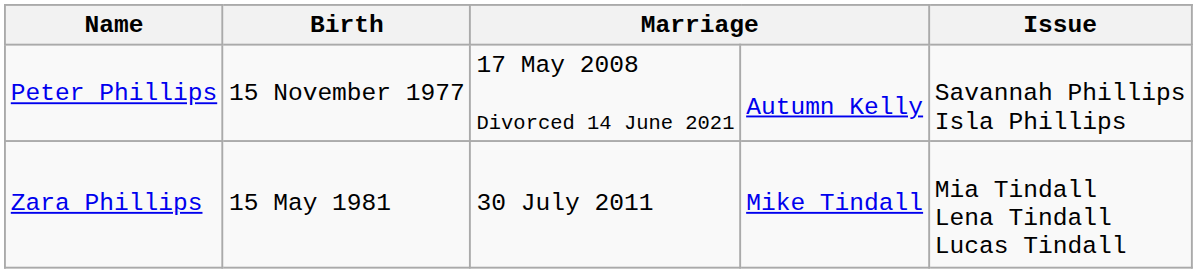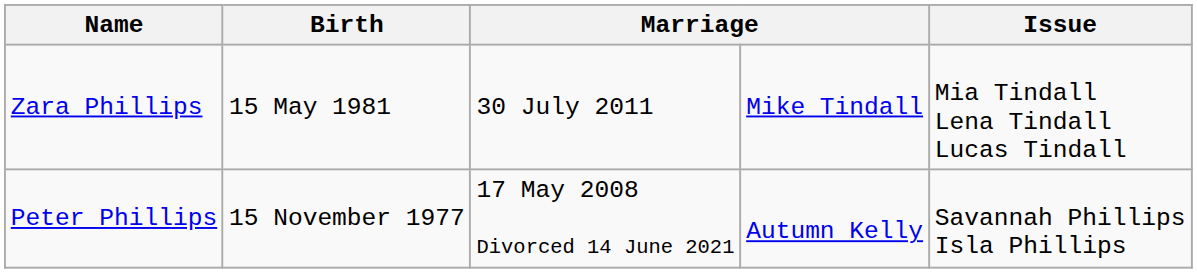rows swapped: (114, 93) <-> (107, 204)
